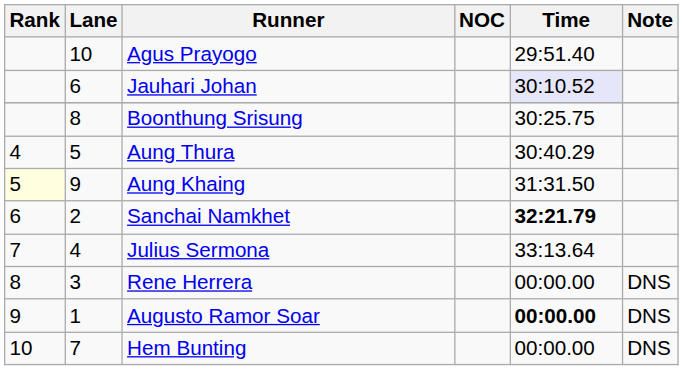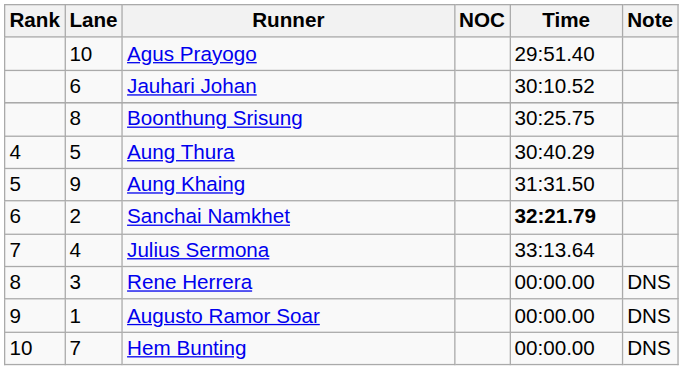(555, 86) lavender background -> (555, 86) no background
(15, 184) lightyellow background -> (15, 184) no background
(555, 315) bold -> (555, 315) normal
